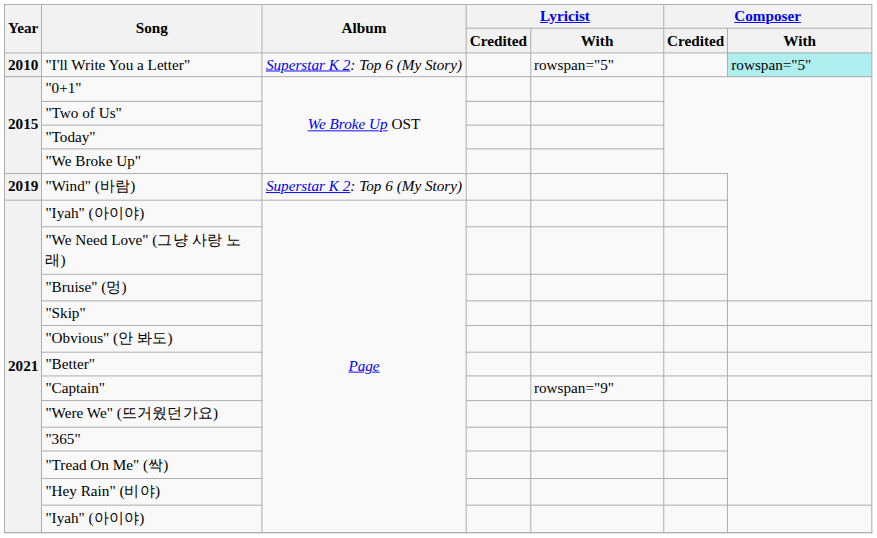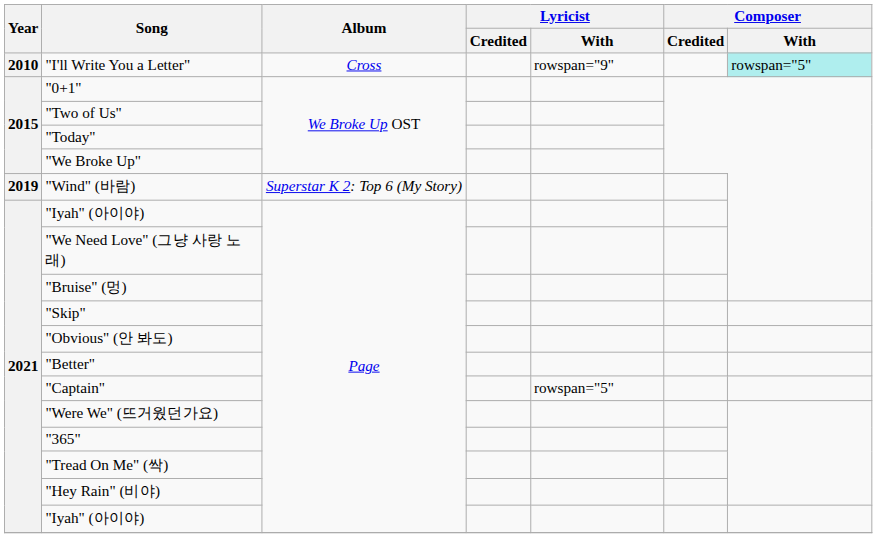(364, 64) Superstar K 2: Top 6 (My Story) -> (364, 64) Cross
(574, 64) rowspan="5" -> (574, 64) rowspan="9"
(574, 388) rowspan="9" -> (574, 388) rowspan="5"
